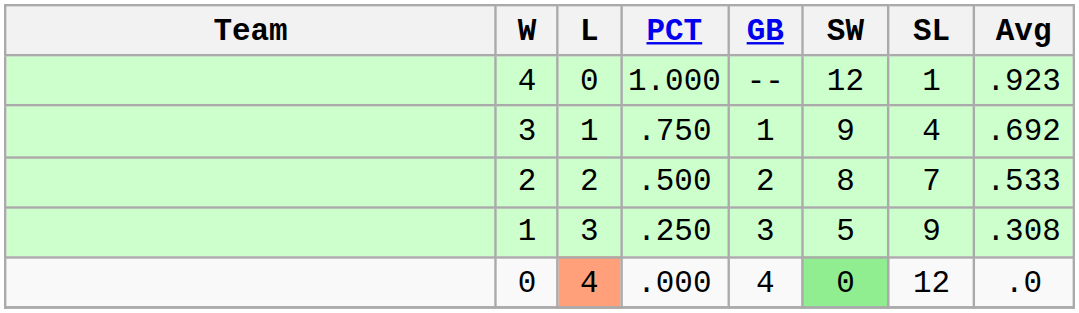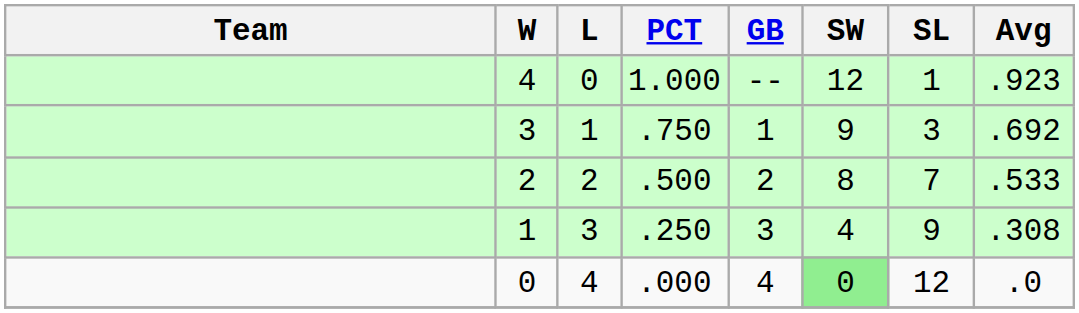(932, 131) 4 -> (932, 131) 3
(845, 232) 5 -> (845, 232) 4
(589, 283) lightsalmon background -> (589, 283) no background
